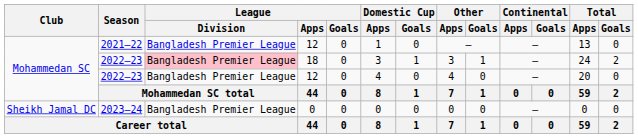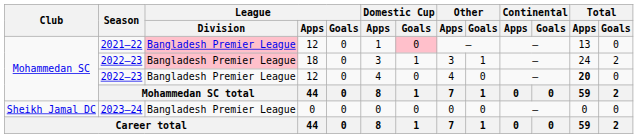(221, 45) no background -> (221, 45) pink background
(416, 45) no background -> (416, 45) pink background
(584, 77) normal -> (584, 77) bold
